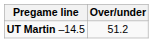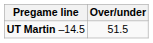(118, 29) 51.2 -> (118, 29) 51.5
